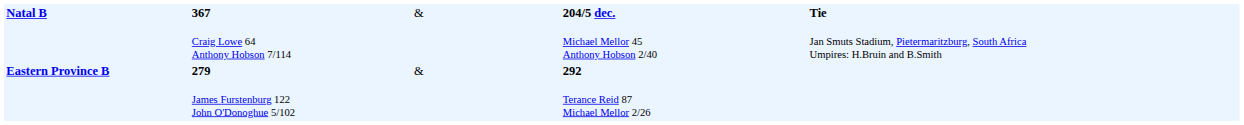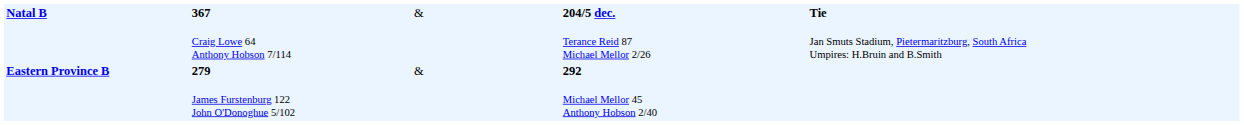(610, 48) Michael Mellor 45 Anthony Hobson 2/40 -> (607, 48) Terance Reid 87 Michael Mellor 2/26
(607, 106) Terance Reid 87 Michael Mellor 2/26 -> (610, 106) Michael Mellor 45 Anthony Hobson 2/40
